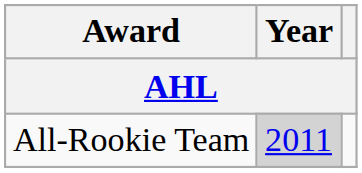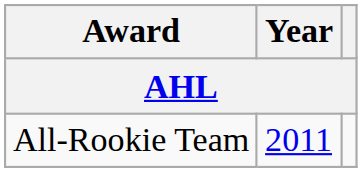(299, 139) lightgrey background -> (299, 139) no background
